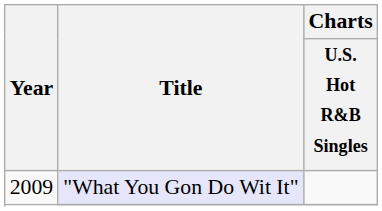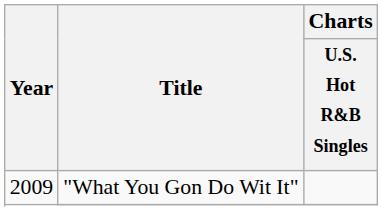(181, 187) lavender background -> (181, 187) no background
